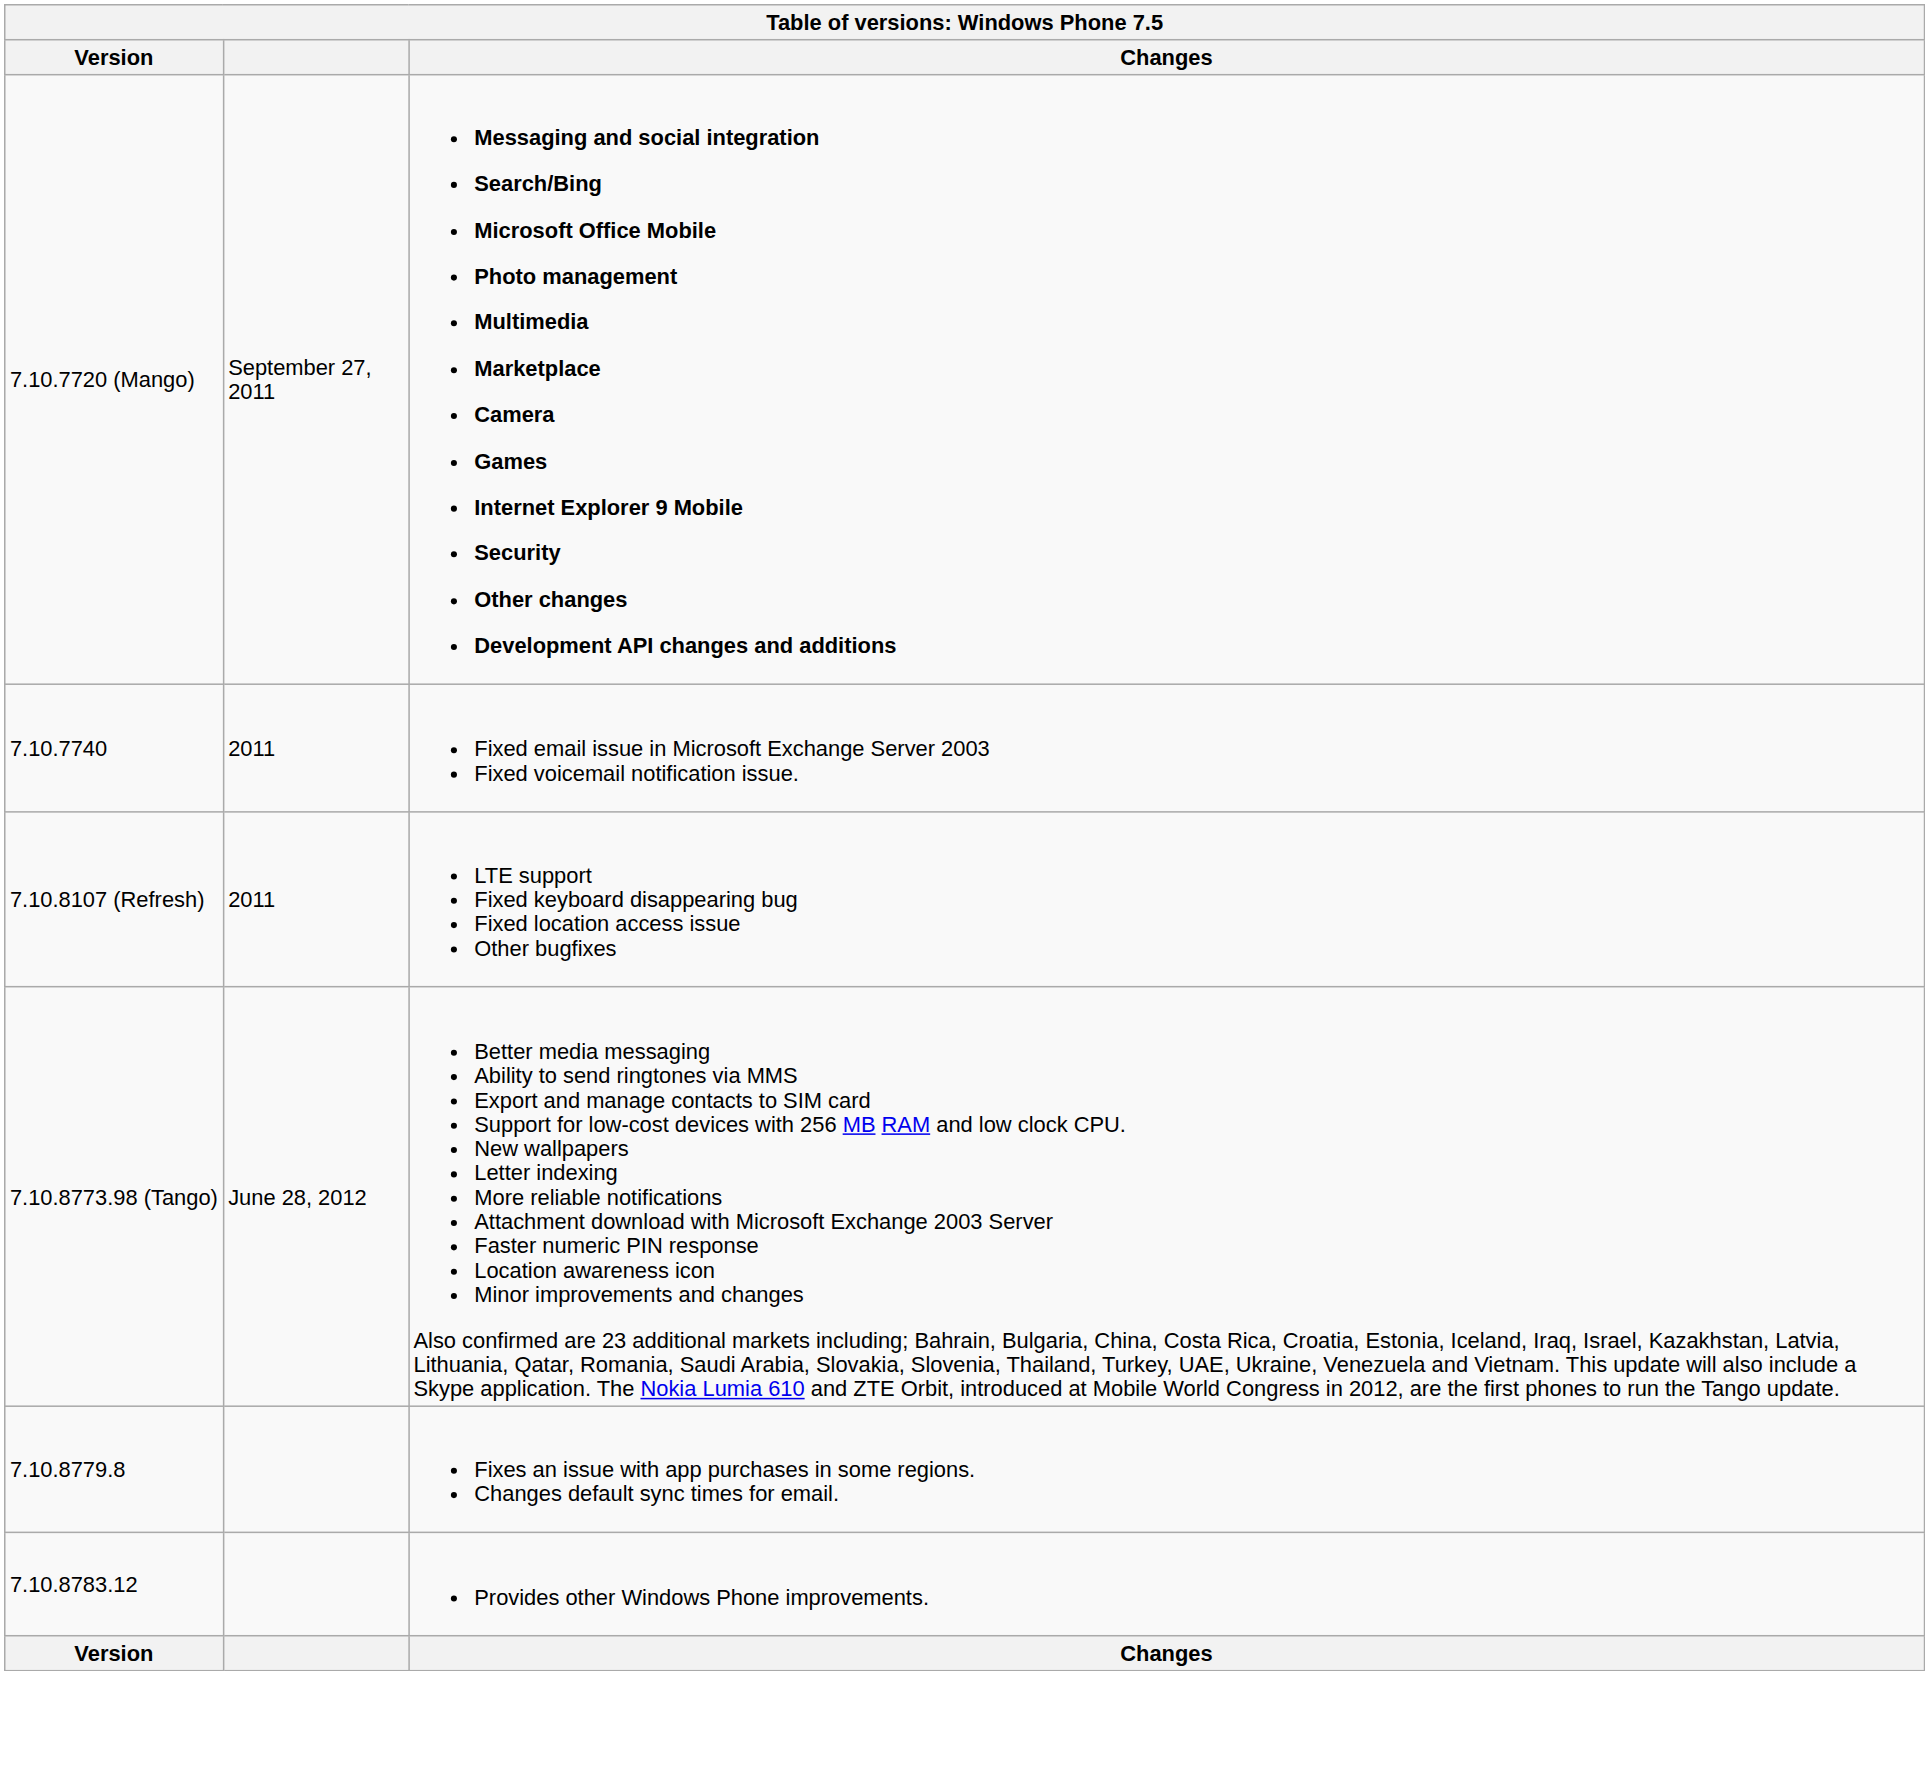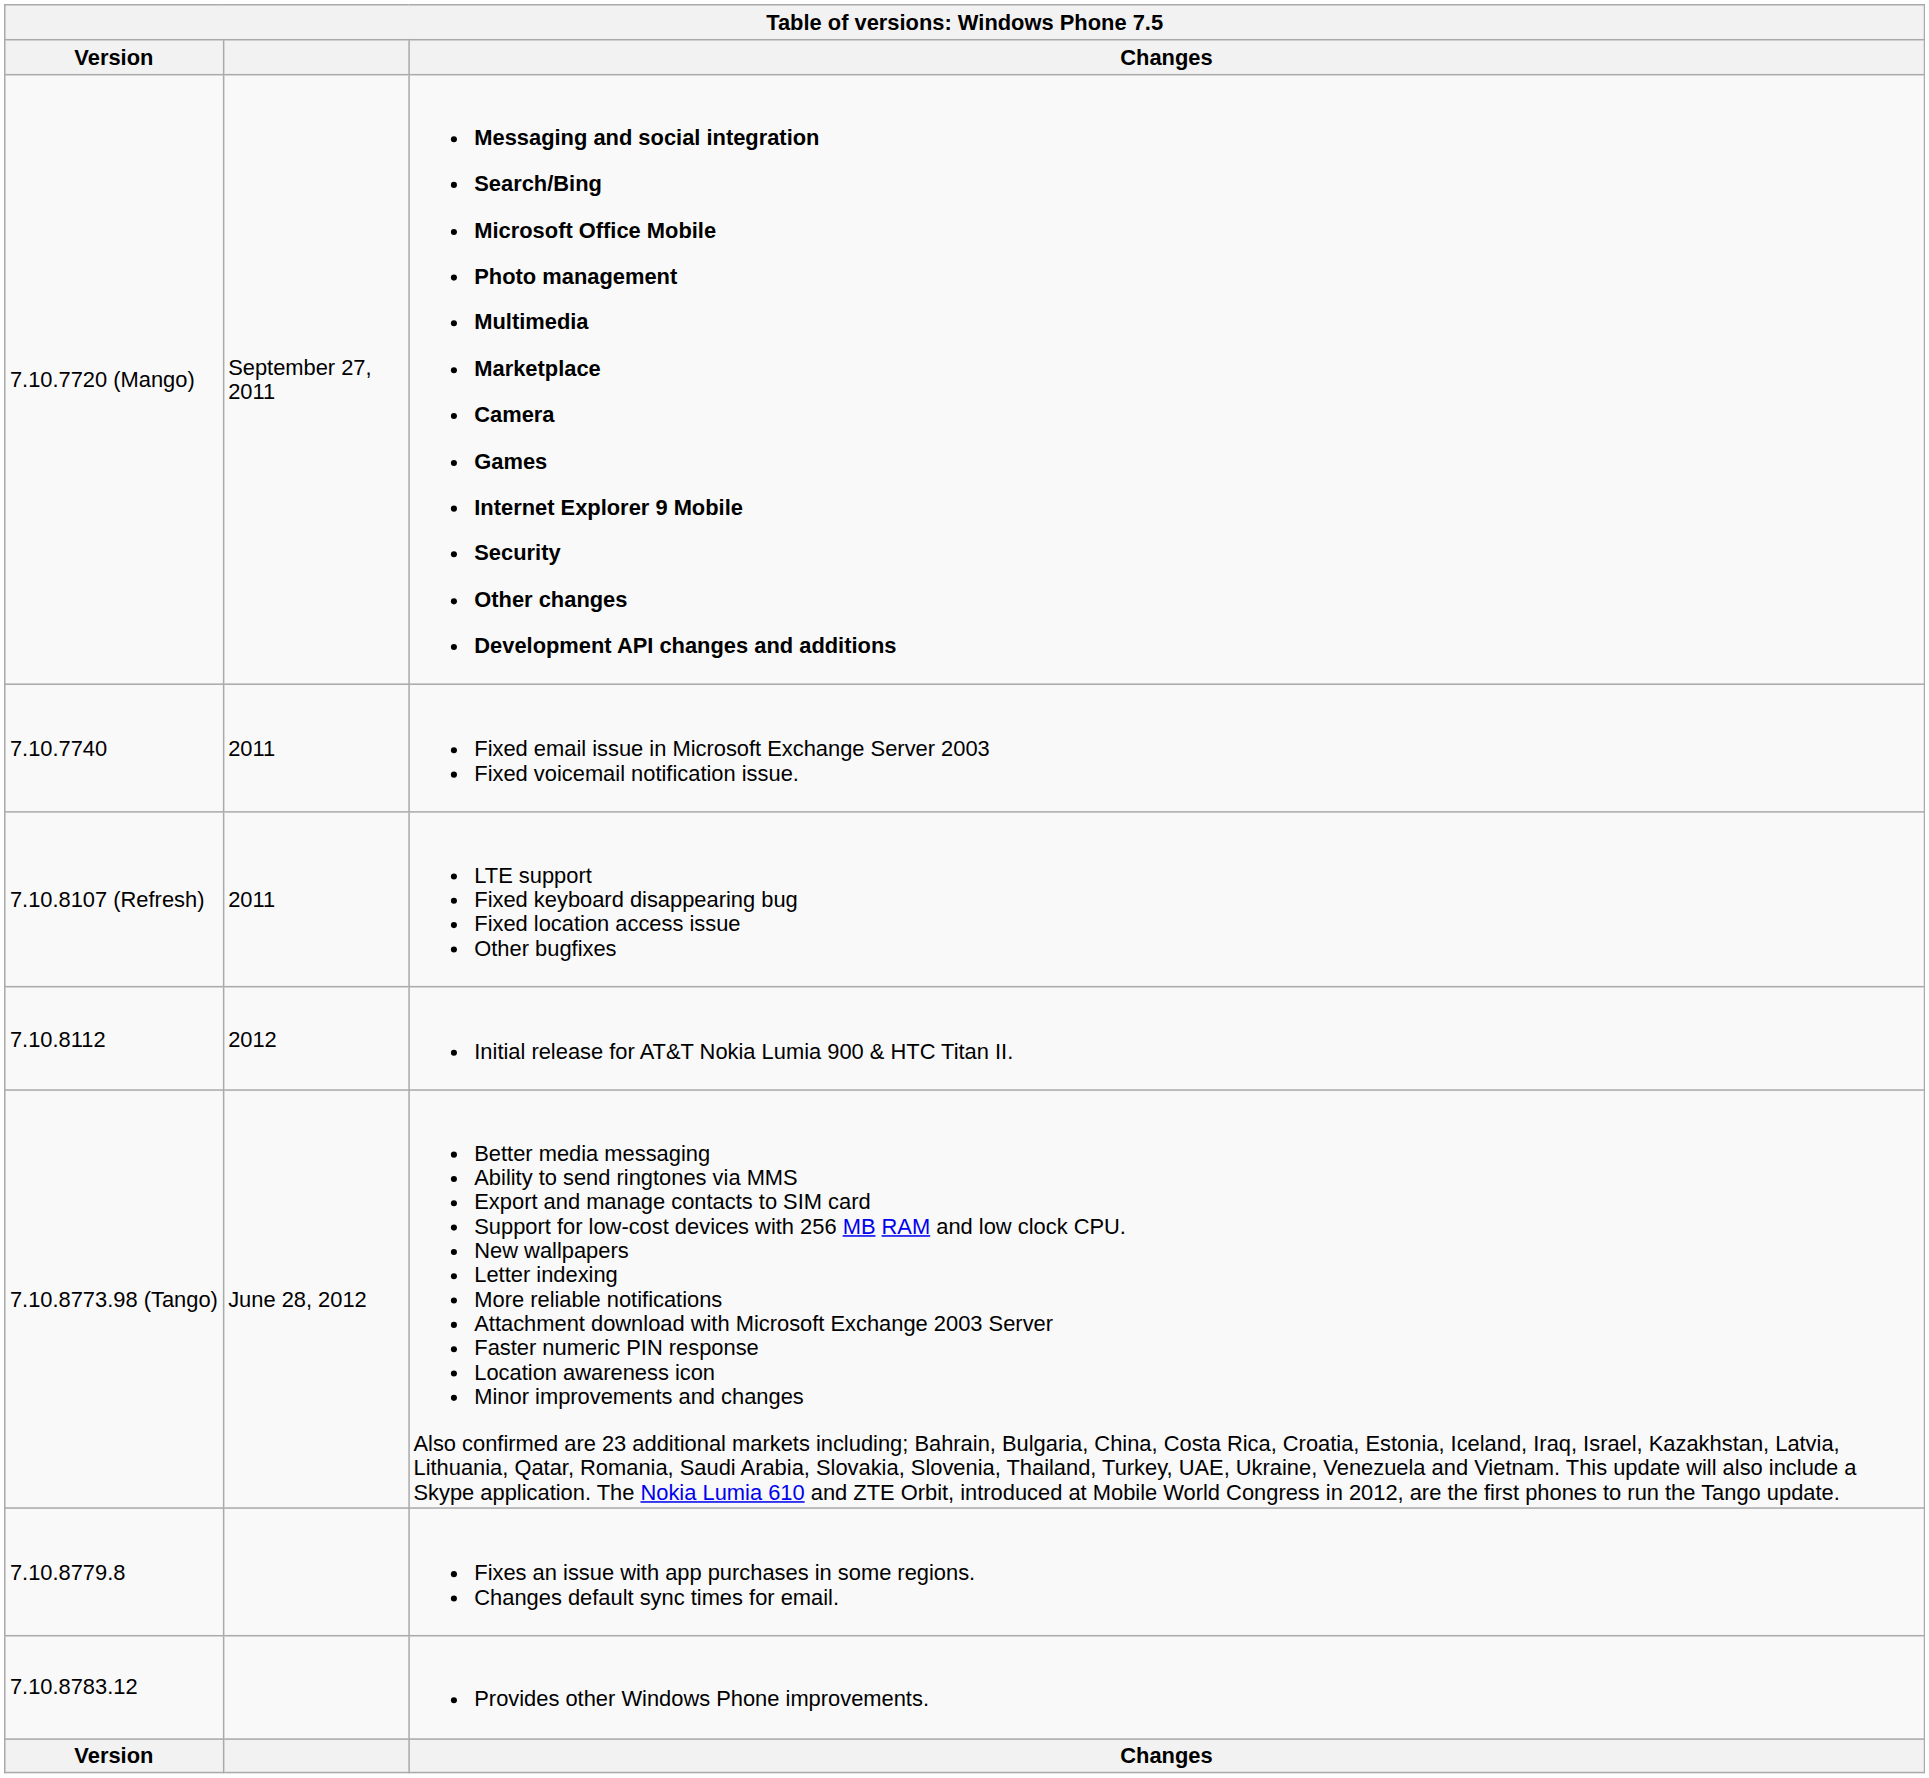+ row: (1166, 1051)
